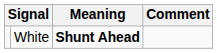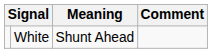(98, 37) bold -> (95, 37) normal
